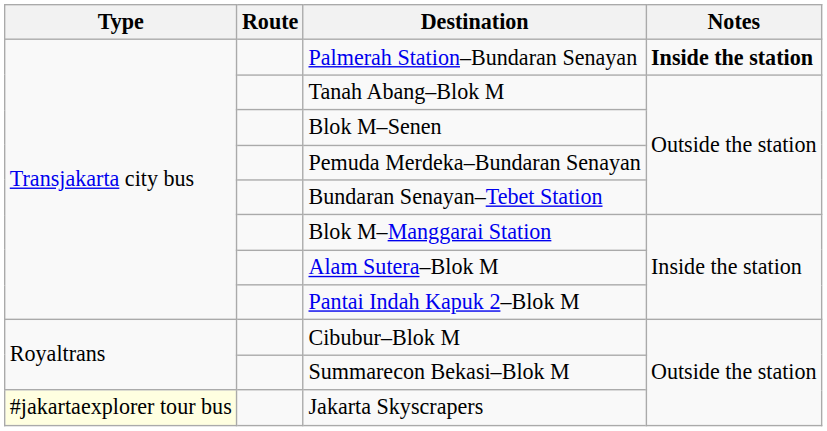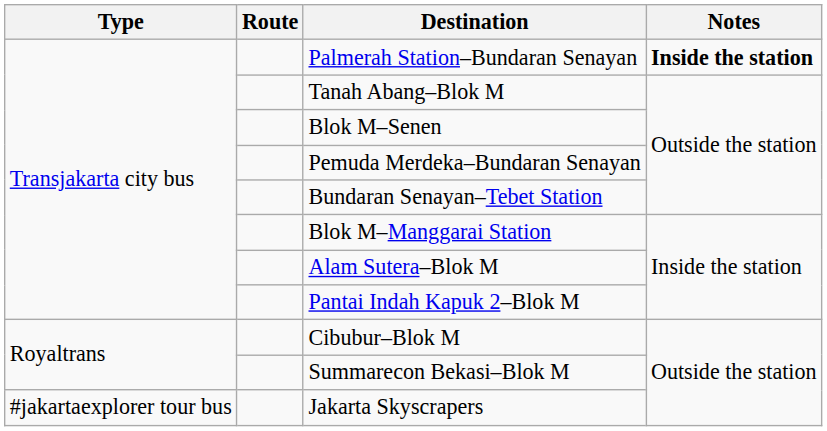(121, 407) lightyellow background -> (121, 407) no background
